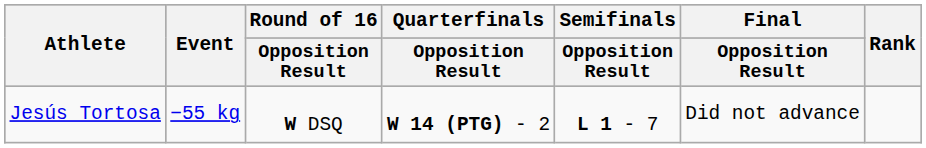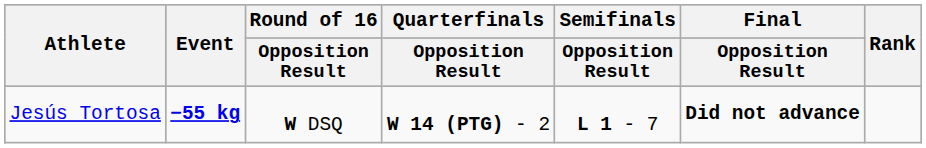(205, 114) normal -> (205, 114) bold
(773, 114) normal -> (773, 114) bold
